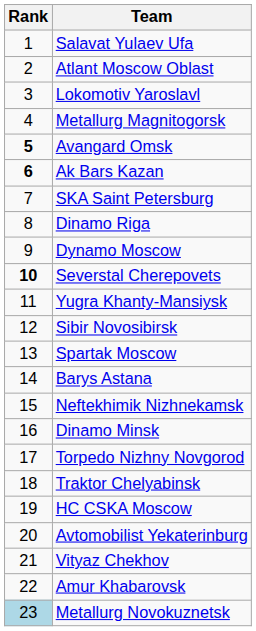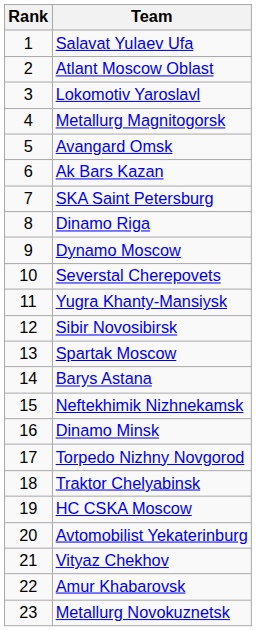(28, 146) bold -> (28, 146) normal
(28, 172) bold -> (28, 172) normal
(28, 276) bold -> (28, 276) normal
(28, 612) lightblue background -> (28, 612) no background
